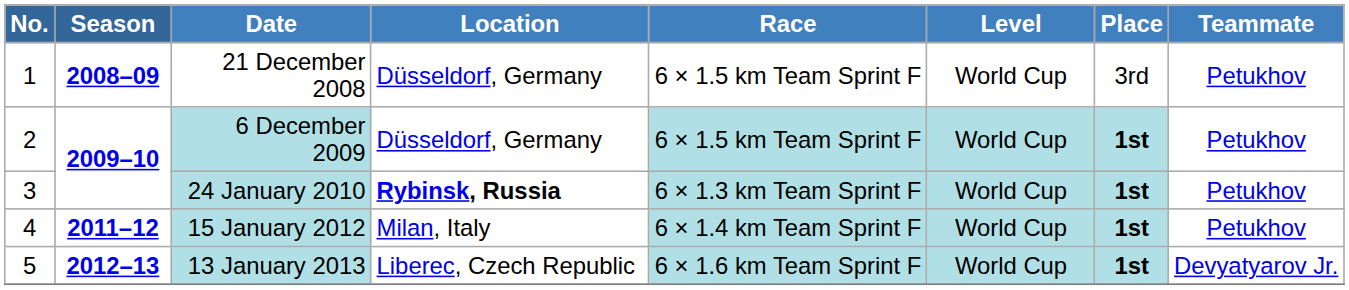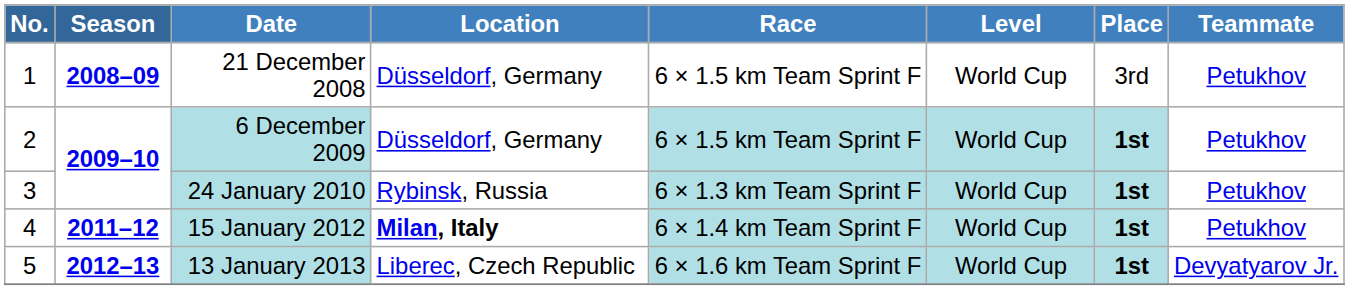(469, 191) bold -> (462, 191) normal
(434, 228) normal -> (438, 228) bold
